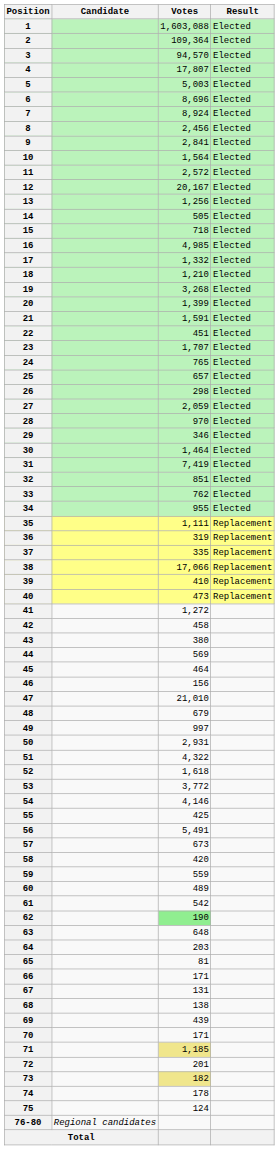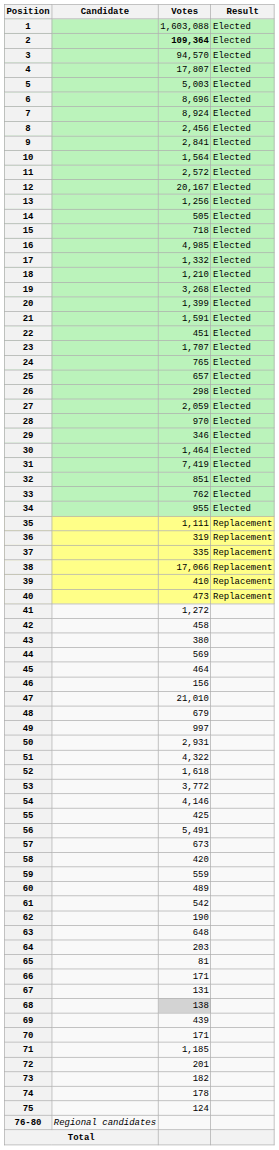(190, 41) normal -> (190, 41) bold
(201, 918) lightgreen background -> (201, 918) no background
(201, 1006) no background -> (201, 1006) lightgrey background
(195, 1050) khaki background -> (195, 1050) no background
(201, 1079) khaki background -> (201, 1079) no background
